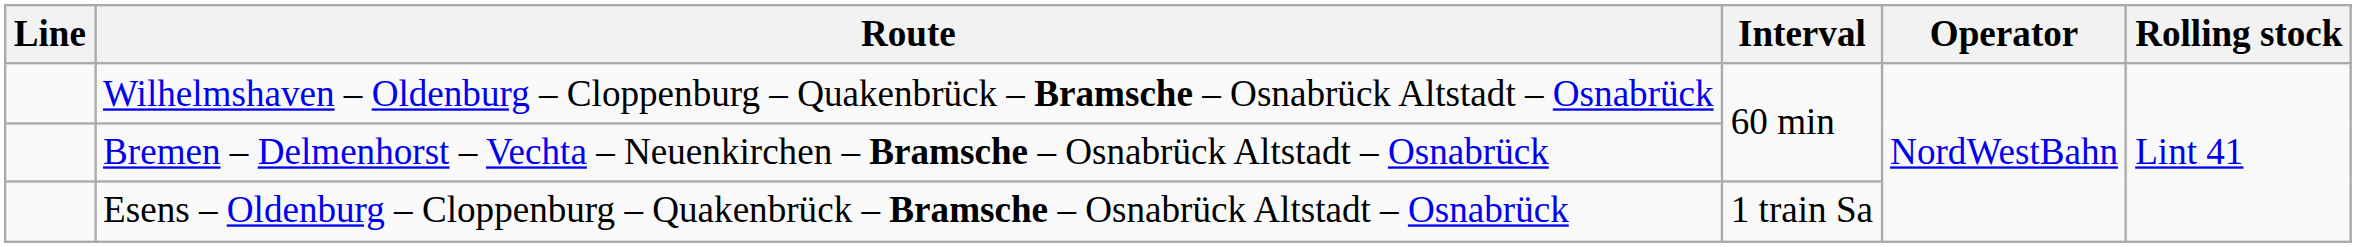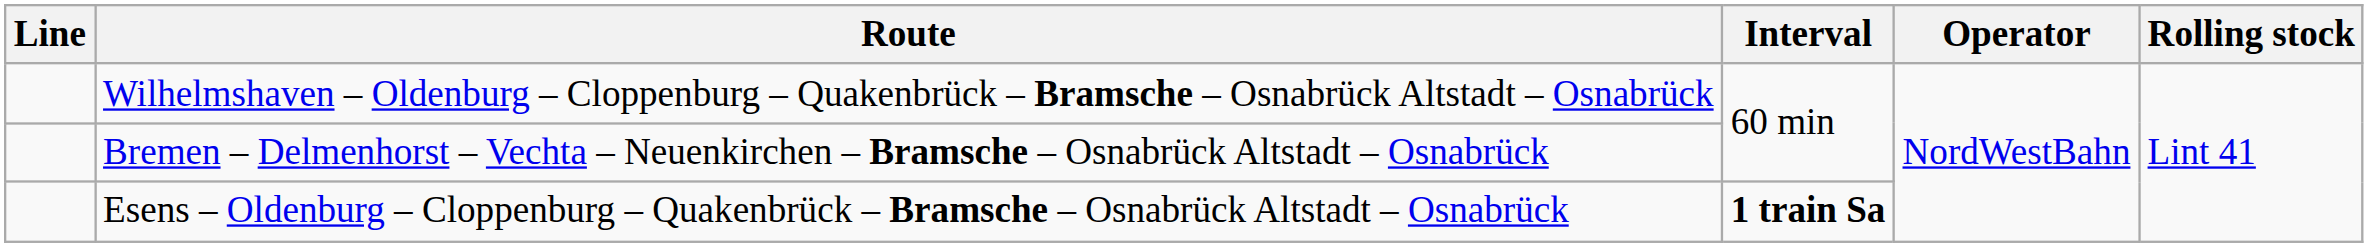(1802, 210) normal -> (1808, 210) bold
